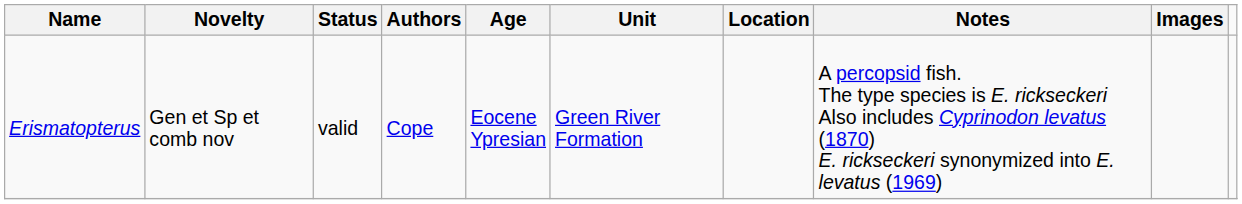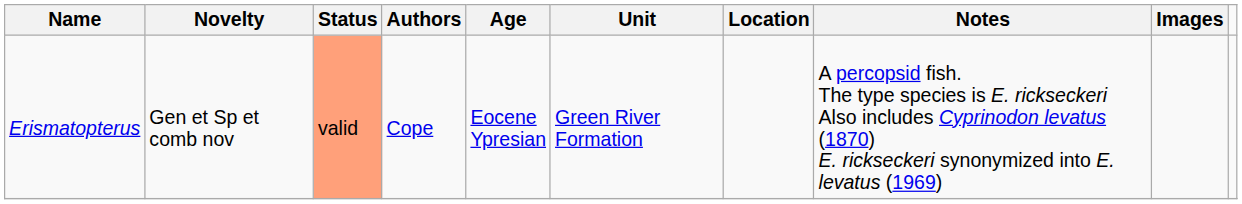(338, 127) no background -> (338, 127) lightsalmon background
